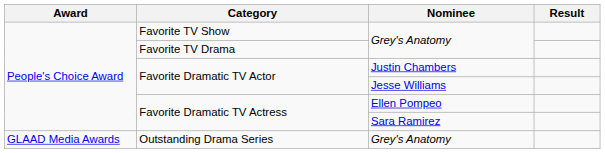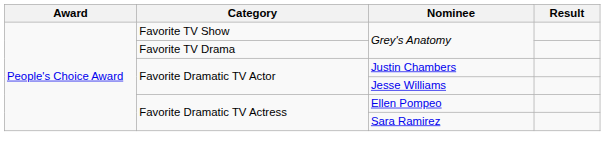- row: (206, 139)
